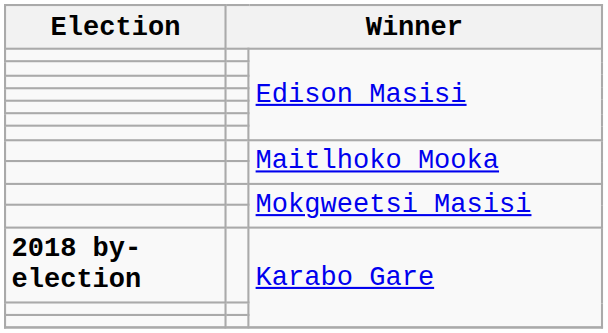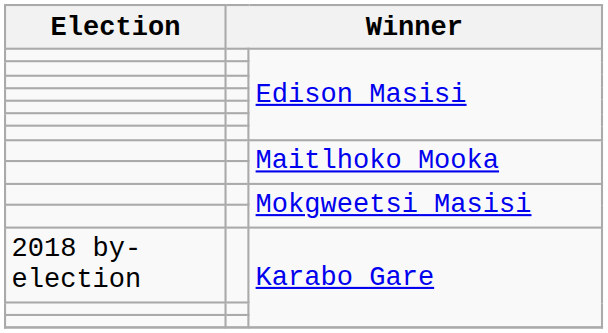(76, 265) bold -> (76, 265) normal
